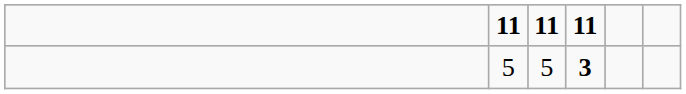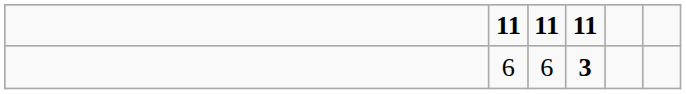(508, 66) 5 -> (508, 66) 6
(547, 66) 5 -> (547, 66) 6
